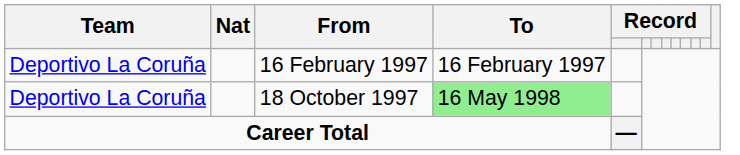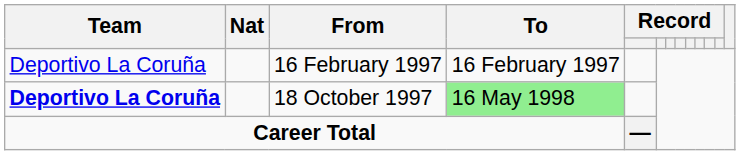(108, 98) normal -> (115, 98) bold
